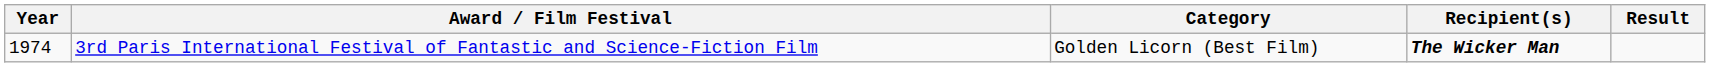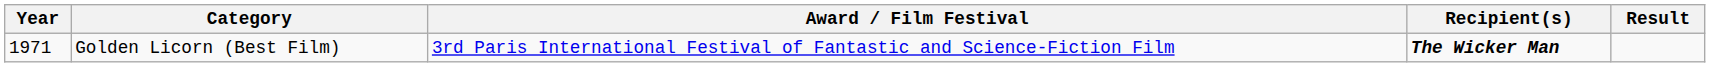columns swapped: (560, 19) <-> (1228, 19)
(30, 48) 1974 -> (30, 48) 1971
